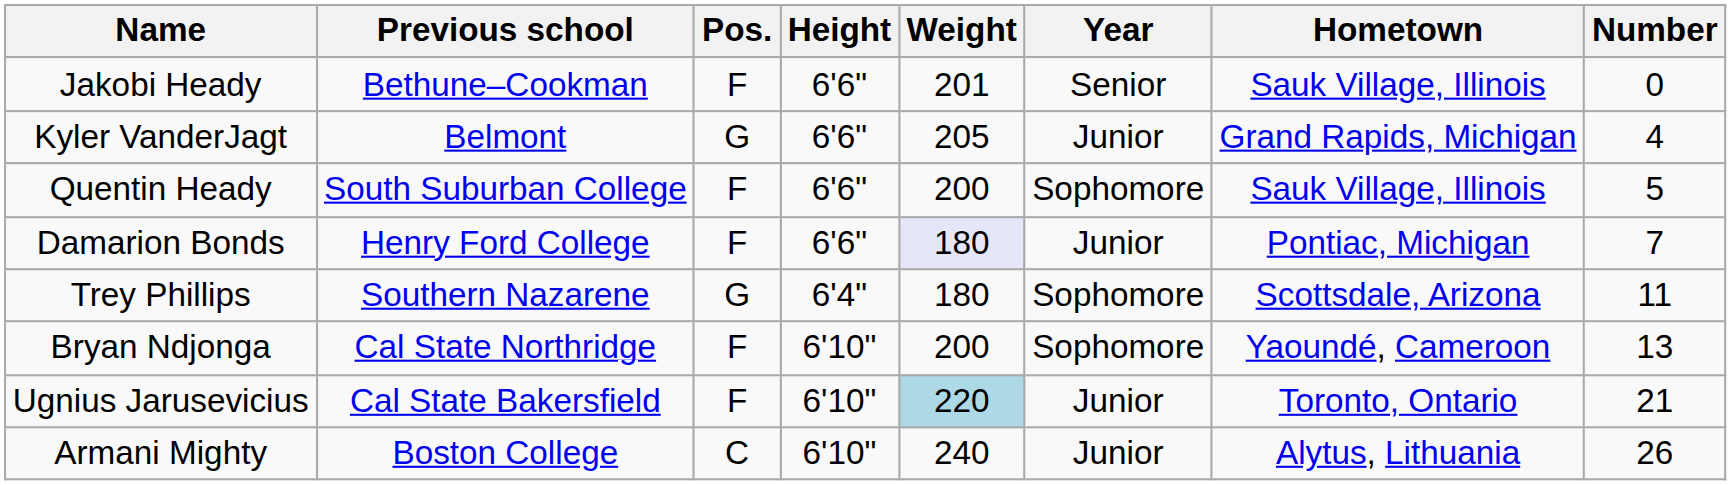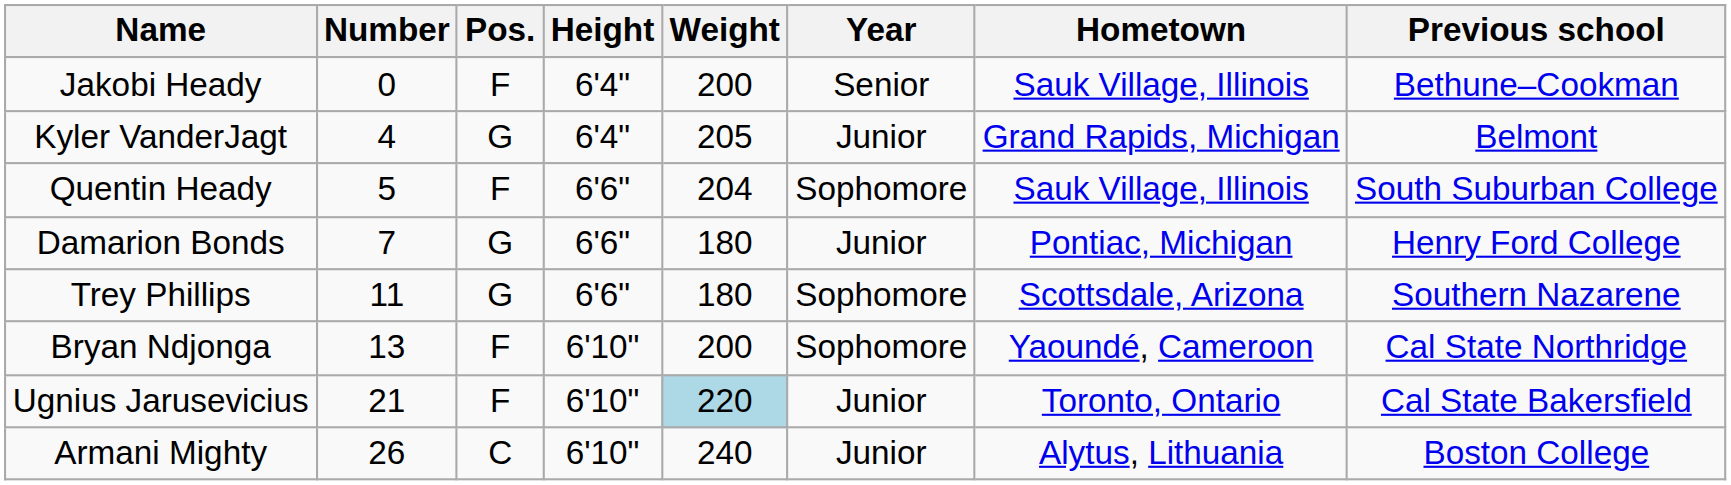columns swapped: (1655, 30) <-> (505, 30)
(839, 83) 6'6" -> (602, 83) 6'4"
(962, 83) 201 -> (725, 83) 200
(839, 136) 6'6" -> (602, 136) 6'4"
(962, 189) 200 -> (725, 189) 204
(737, 242) F -> (500, 242) G
(962, 242) lavender background -> (725, 242) no background
(839, 294) 6'4" -> (602, 294) 6'6"
